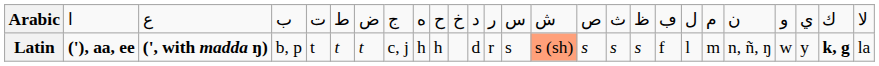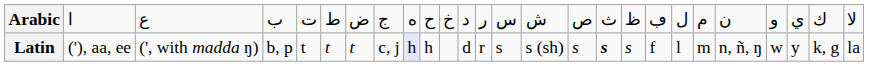(101, 47) bold -> (100, 47) normal
(205, 47) bold -> (199, 47) normal
(421, 47) no background -> (412, 47) lavender background
(554, 47) lightsalmon background -> (545, 47) no background
(613, 47) normal -> (604, 47) bold
(836, 47) bold -> (826, 47) normal
